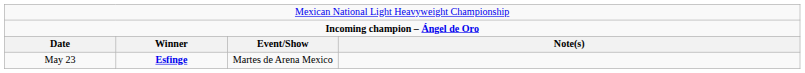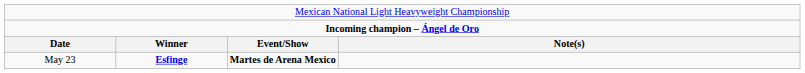(283, 60) normal -> (283, 60) bold
